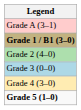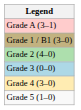(40, 39) bold -> (39, 39) normal
(32, 97) bold -> (31, 97) normal
